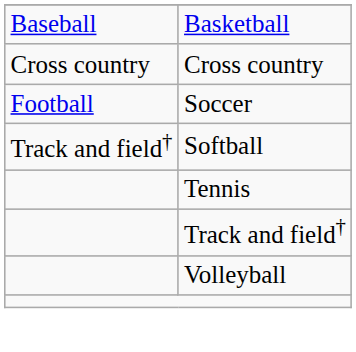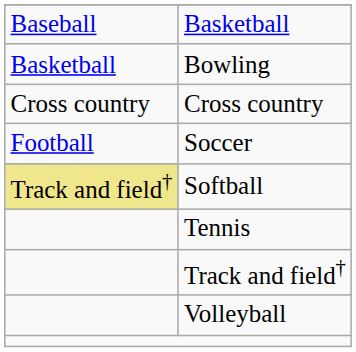+ row: (227, 63)
(92, 146) no background -> (92, 186) khaki background
